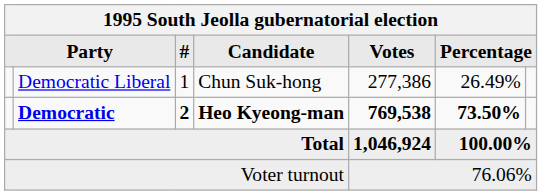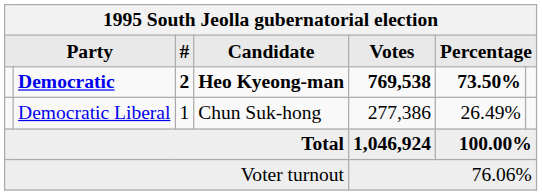rows swapped: (66, 112) <-> (94, 81)
